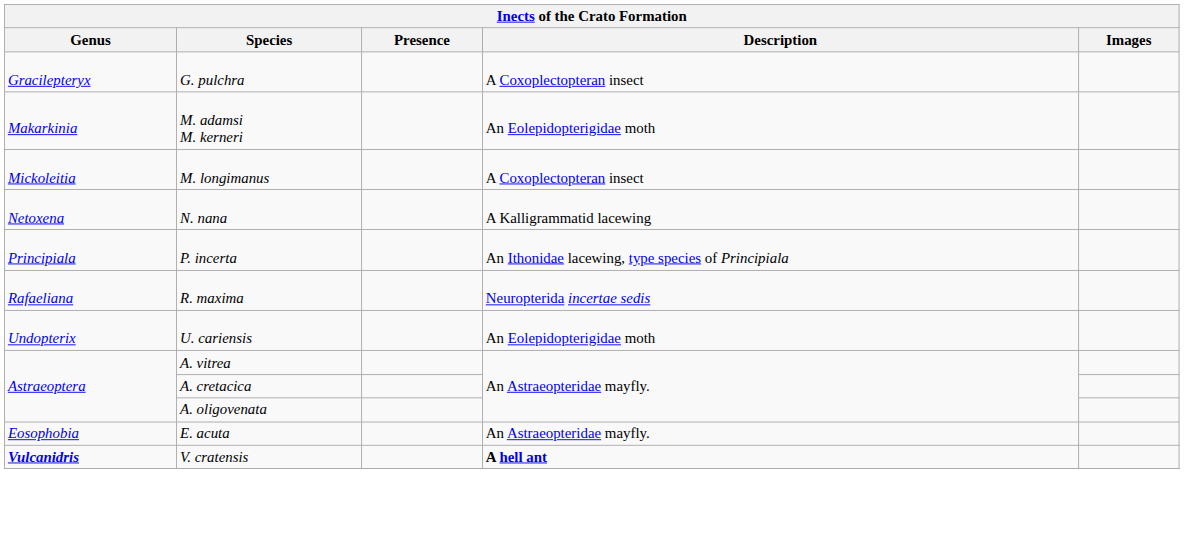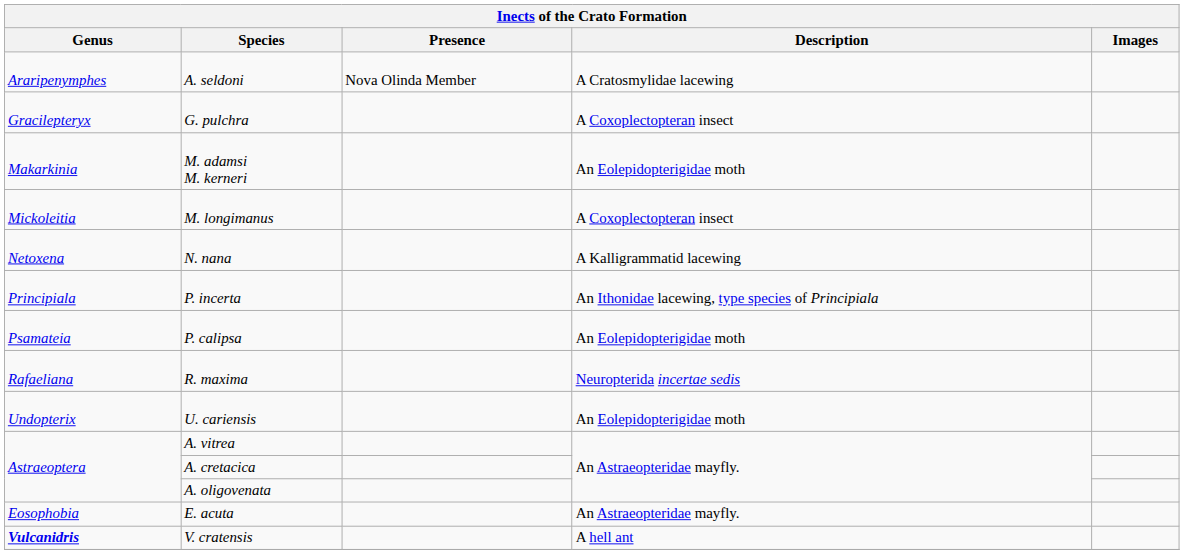+ row: (214, 80)
+ row: (213, 339)
(516, 457) bold -> (605, 537) normal
